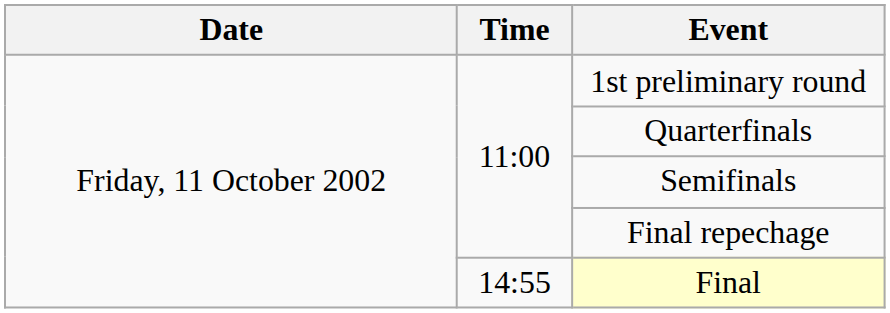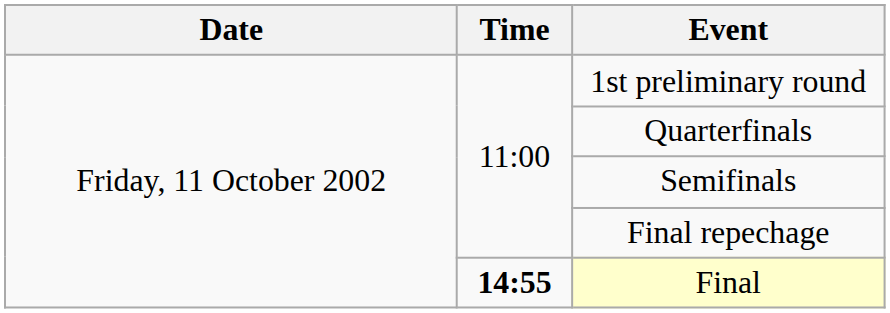(515, 282) normal -> (515, 282) bold
